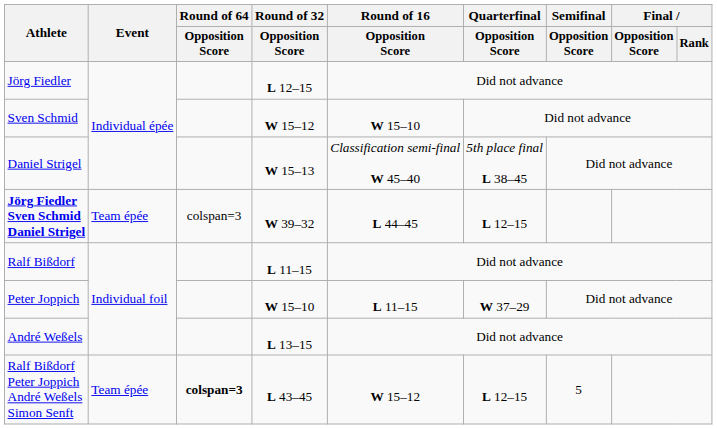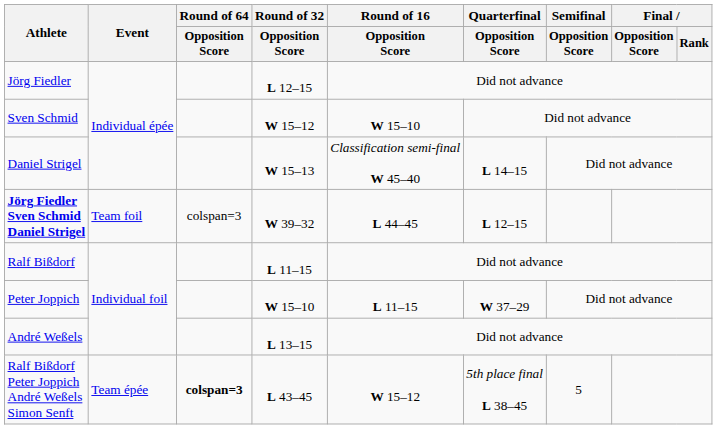(505, 163) 5th place final L 38–45 -> (505, 171) L 14–15
(120, 216) Team épée -> (117, 216) Team foil
(505, 398) L 12–15 -> (505, 390) 5th place final L 38–45
